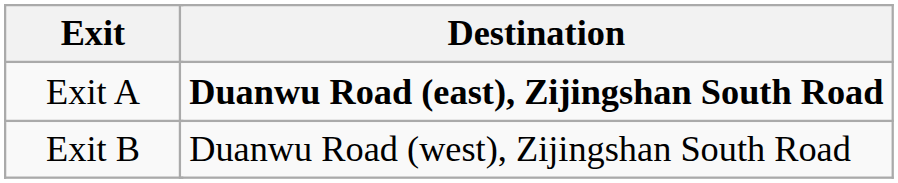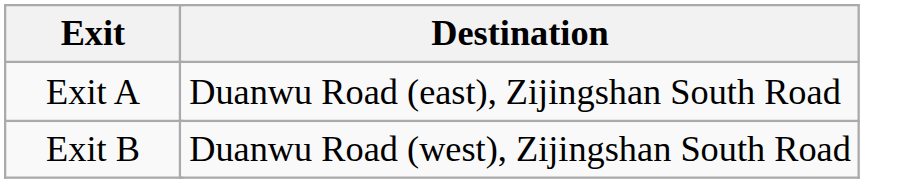(536, 90) bold -> (515, 90) normal
